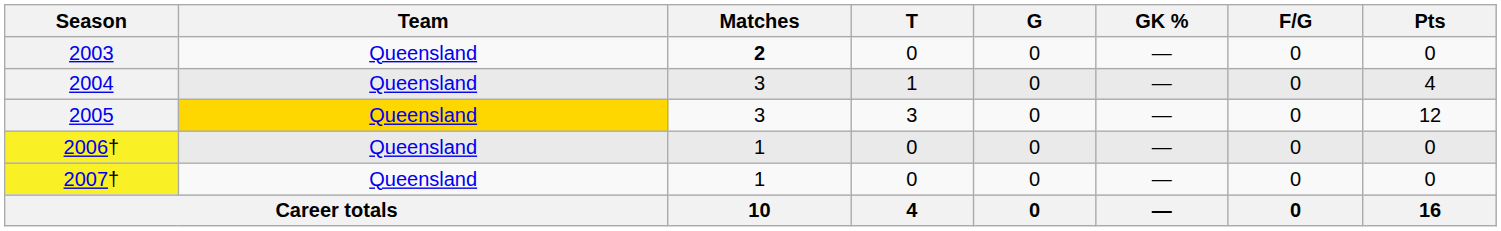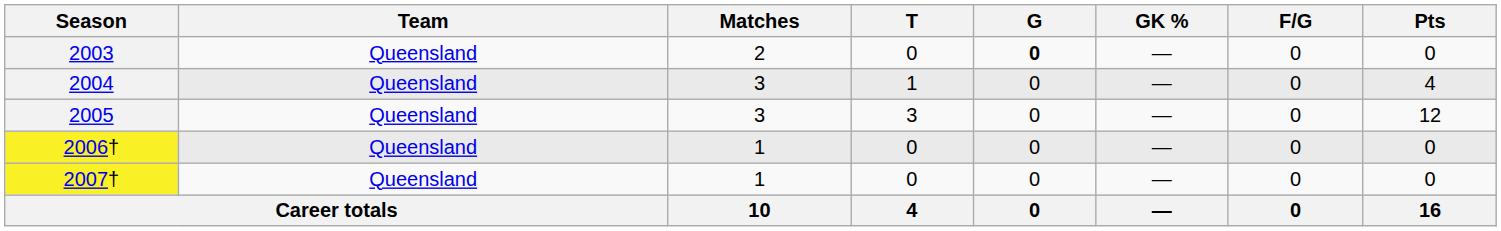(759, 53) bold -> (759, 53) normal
(1034, 53) normal -> (1034, 53) bold
(423, 116) gold background -> (423, 116) no background
